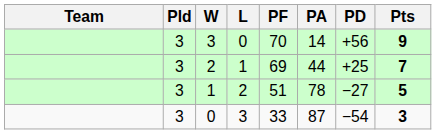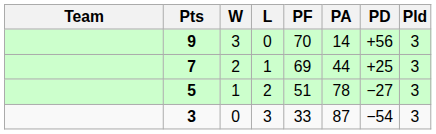columns swapped: (179, 16) <-> (403, 16)
